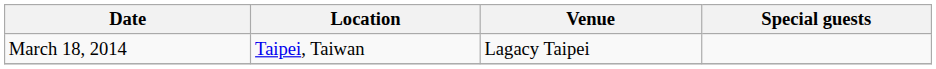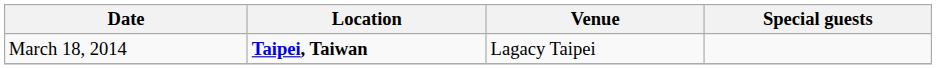(310, 48) normal -> (310, 48) bold
